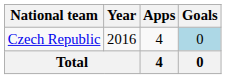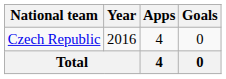(200, 39) lightblue background -> (200, 39) no background
